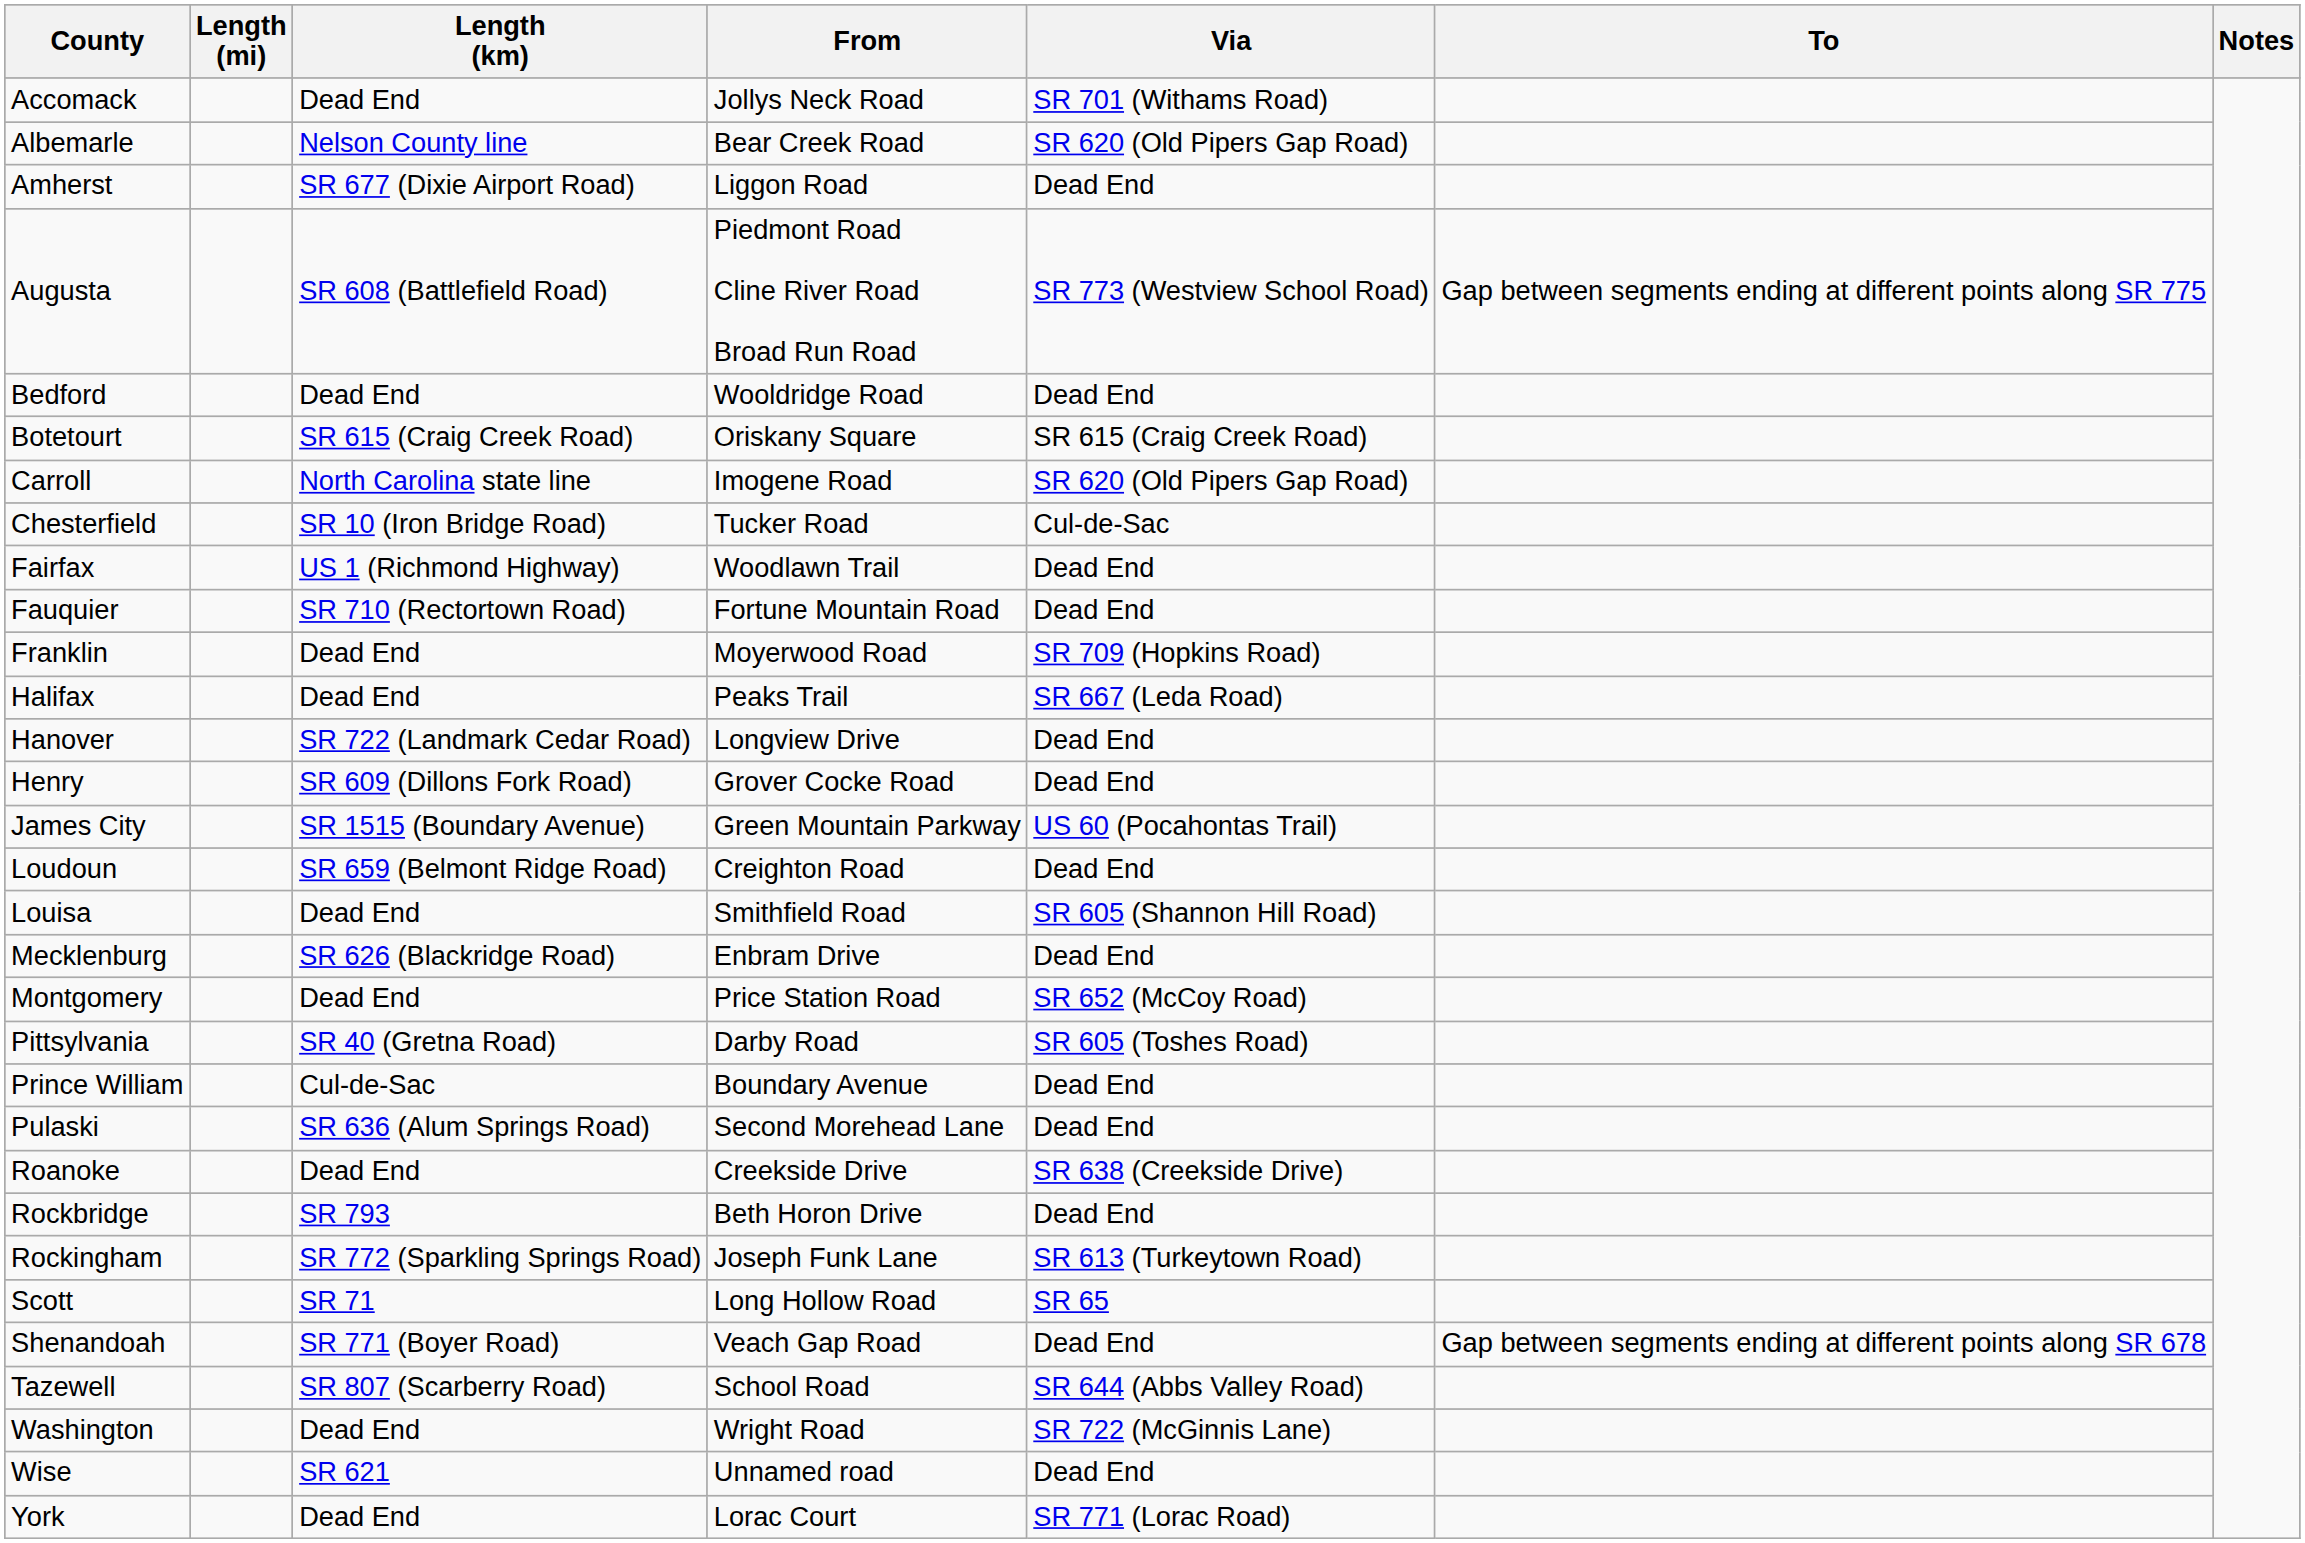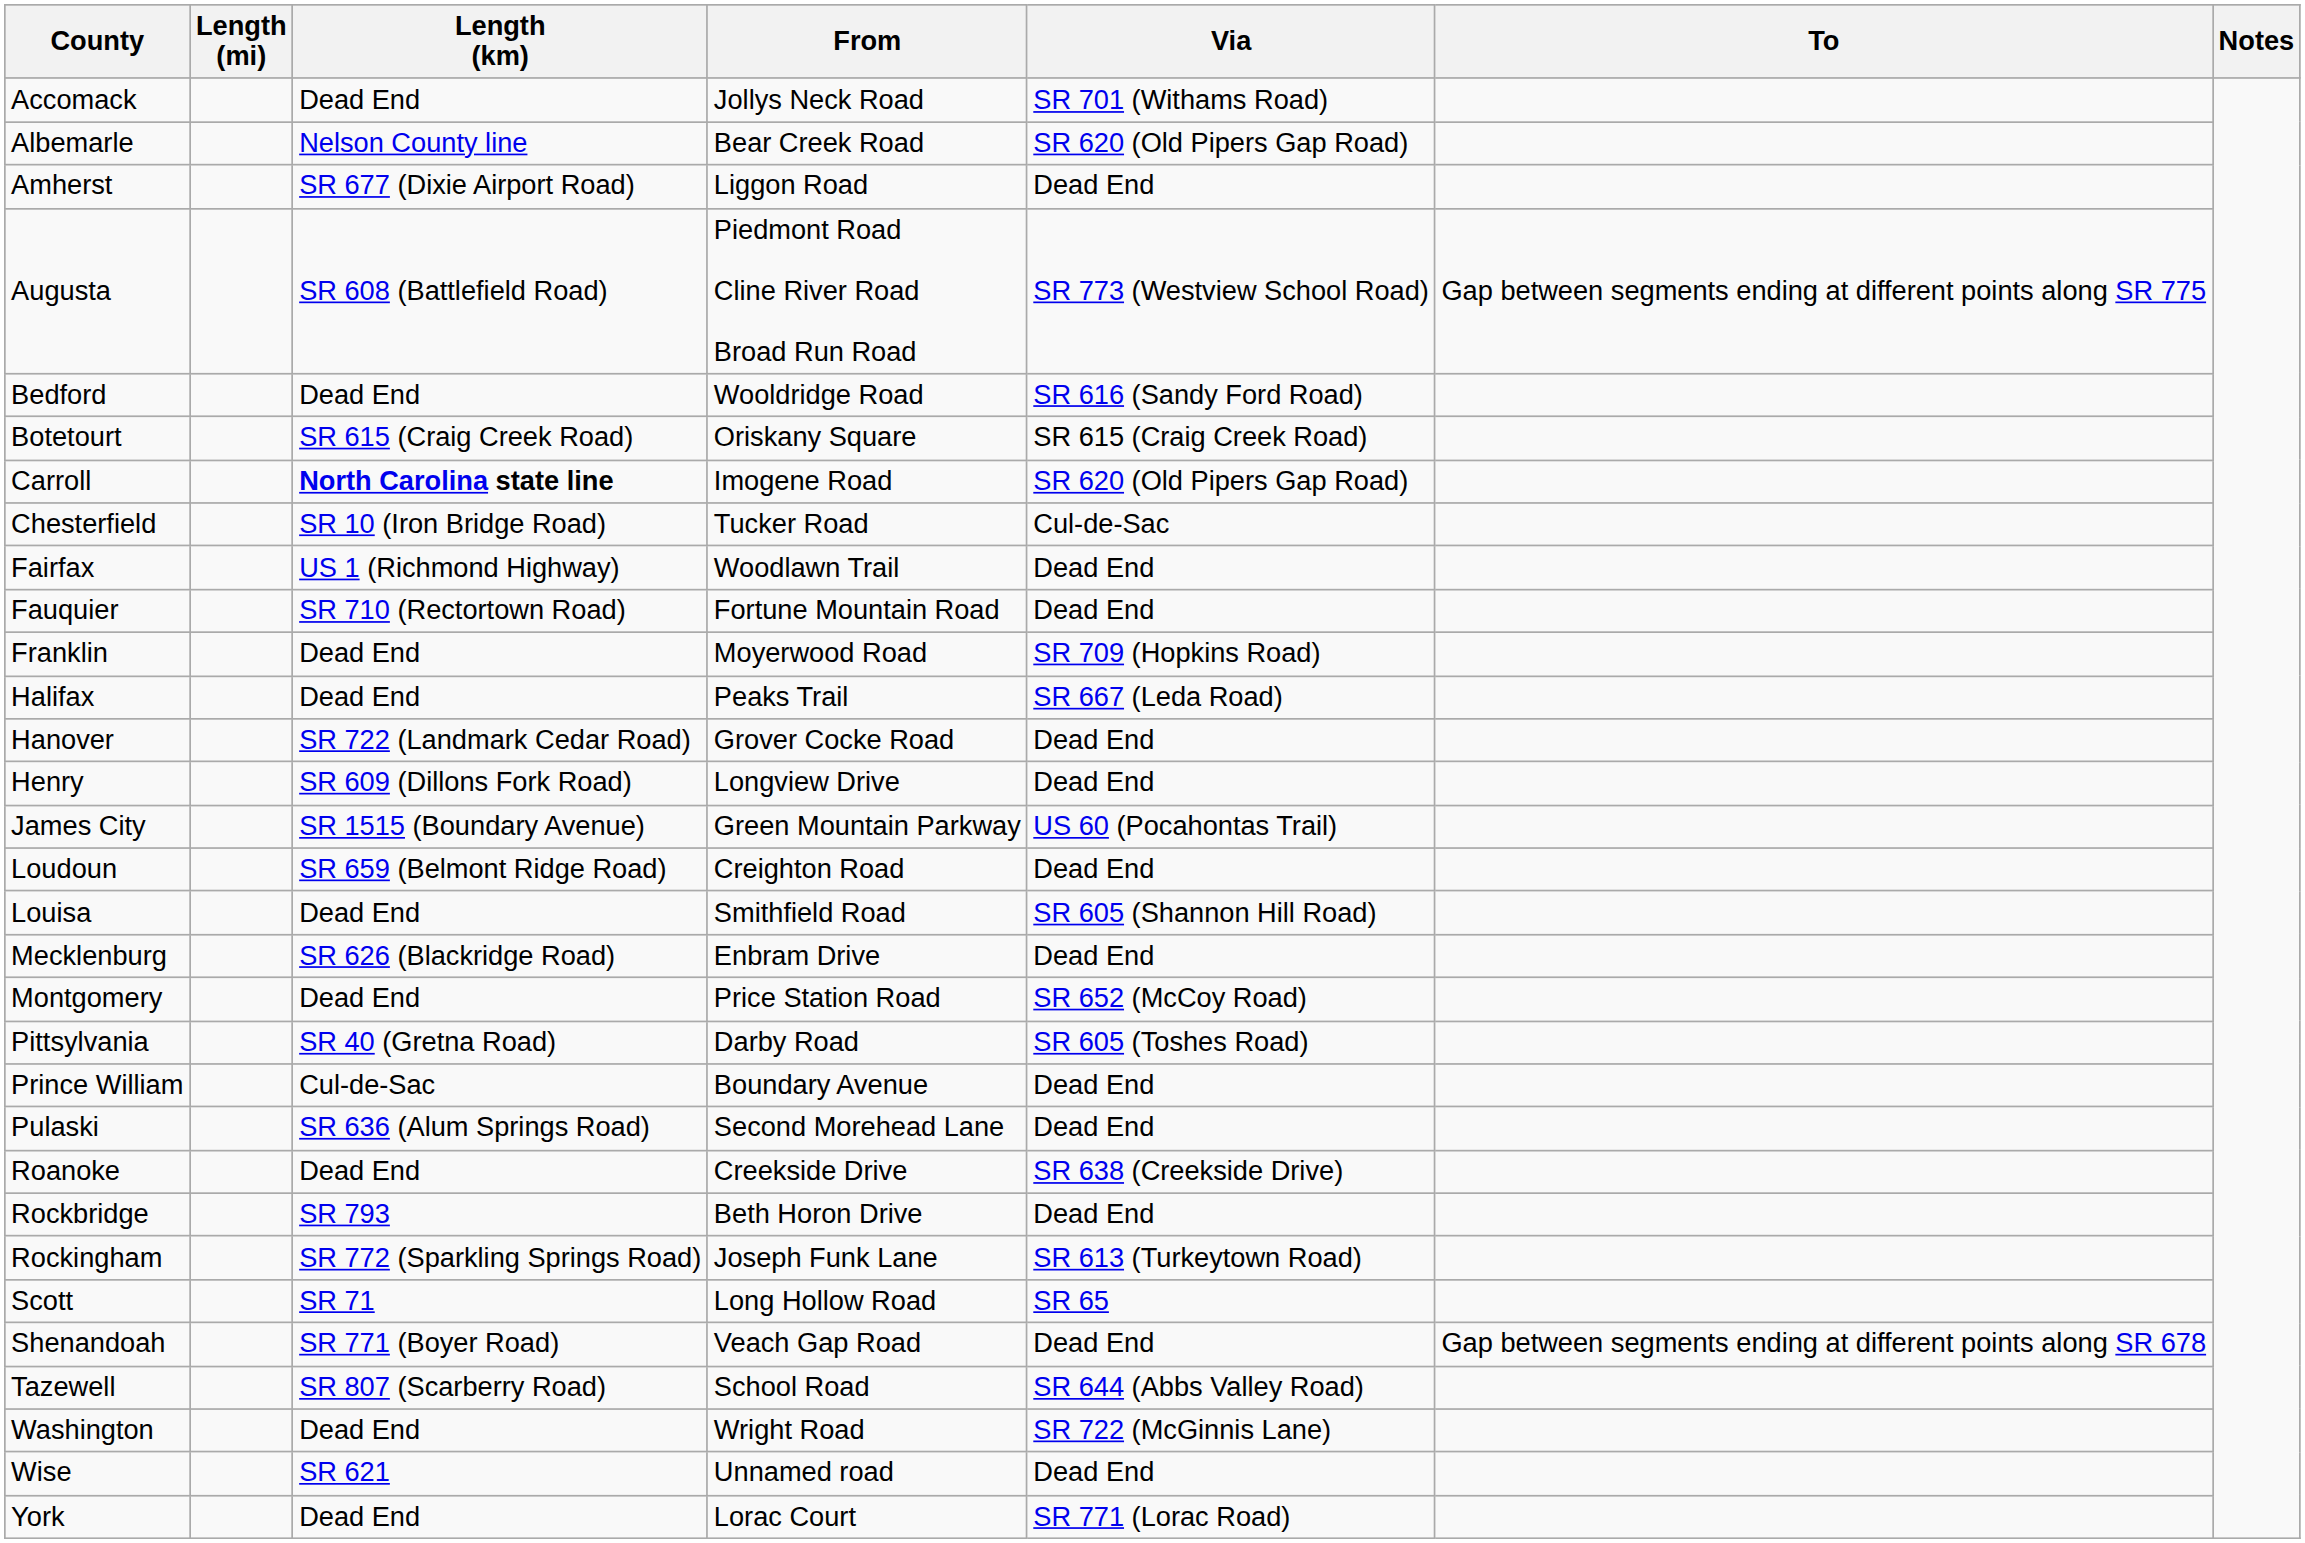(1094, 394) Dead End -> (1198, 394) SR 616 (Sandy Ford Road)
(445, 481) normal -> (456, 481) bold
(807, 739) Longview Drive -> (834, 739) Grover Cocke Road
(834, 782) Grover Cocke Road -> (807, 782) Longview Drive
